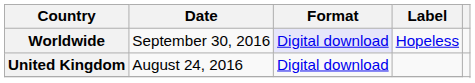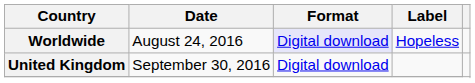(201, 40) September 30, 2016 -> (188, 40) August 24, 2016
(188, 64) August 24, 2016 -> (201, 64) September 30, 2016
